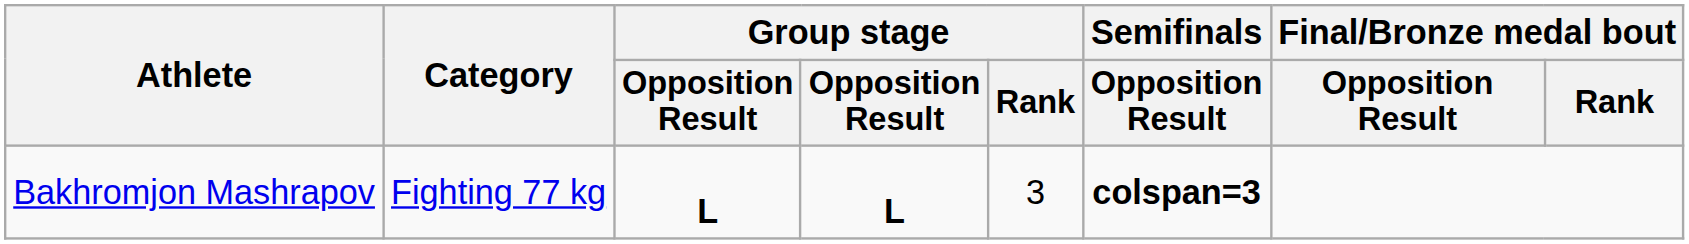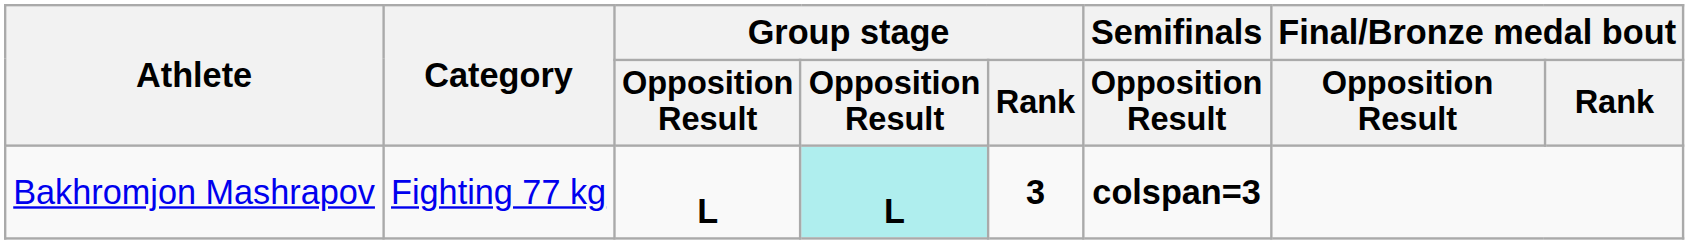(895, 212) no background -> (895, 212) paleturquoise background
(1035, 193) normal -> (1035, 193) bold
